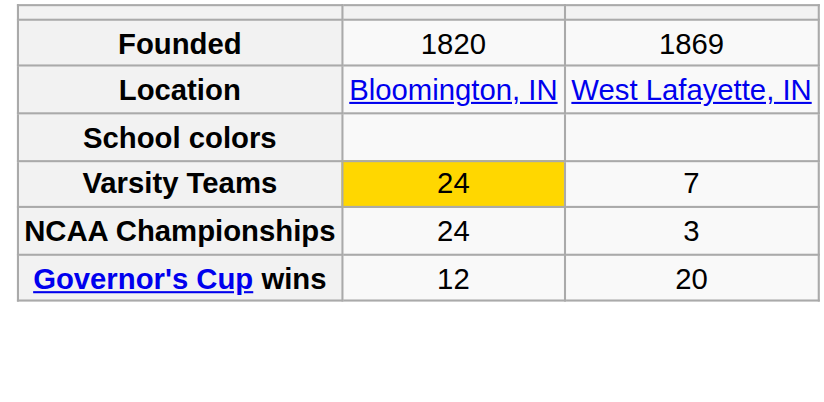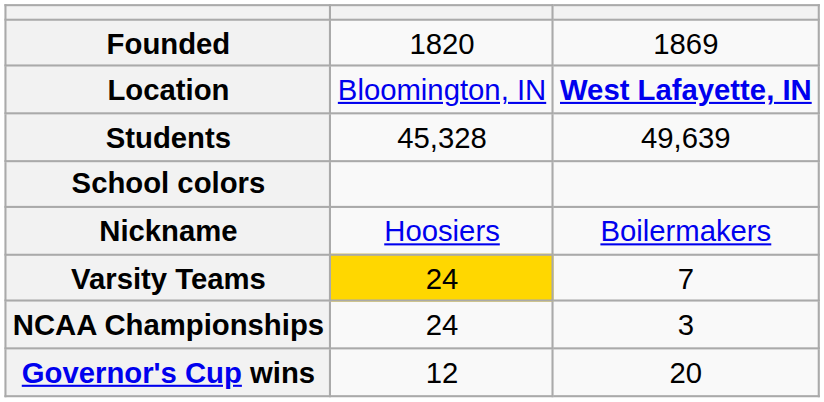(692, 90) normal -> (686, 90) bold
+ row: (168, 137)
+ row: (168, 231)
